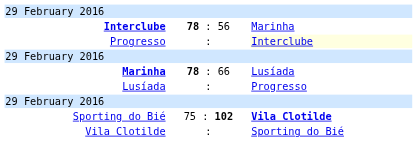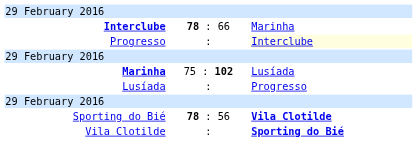(208, 26) 78 : 56 -> (208, 26) 78 : 66
(208, 71) 78 : 66 -> (208, 71) 75 : 102
(208, 116) 75 : 102 -> (208, 116) 78 : 56
(298, 131) normal -> (298, 131) bold
